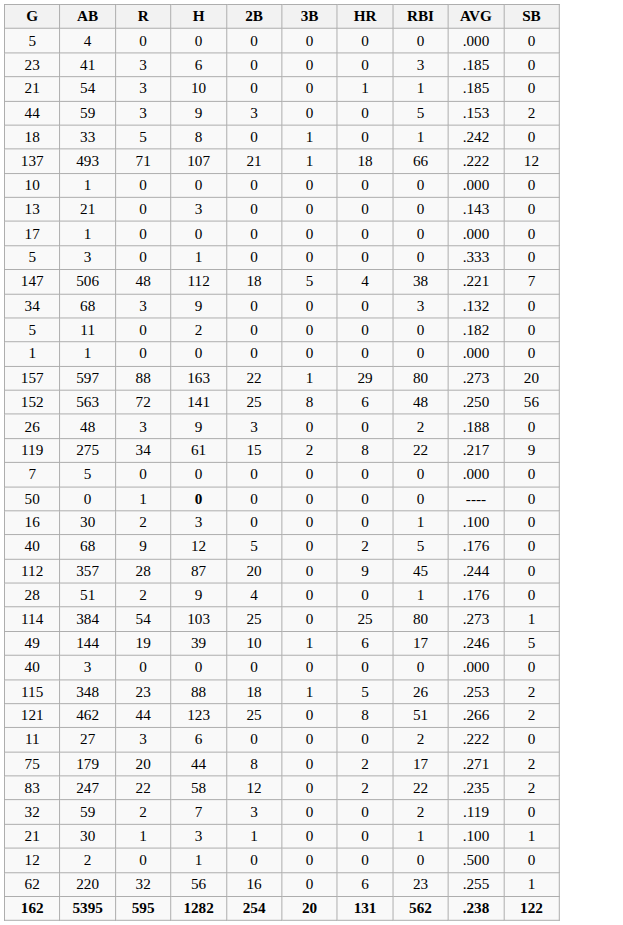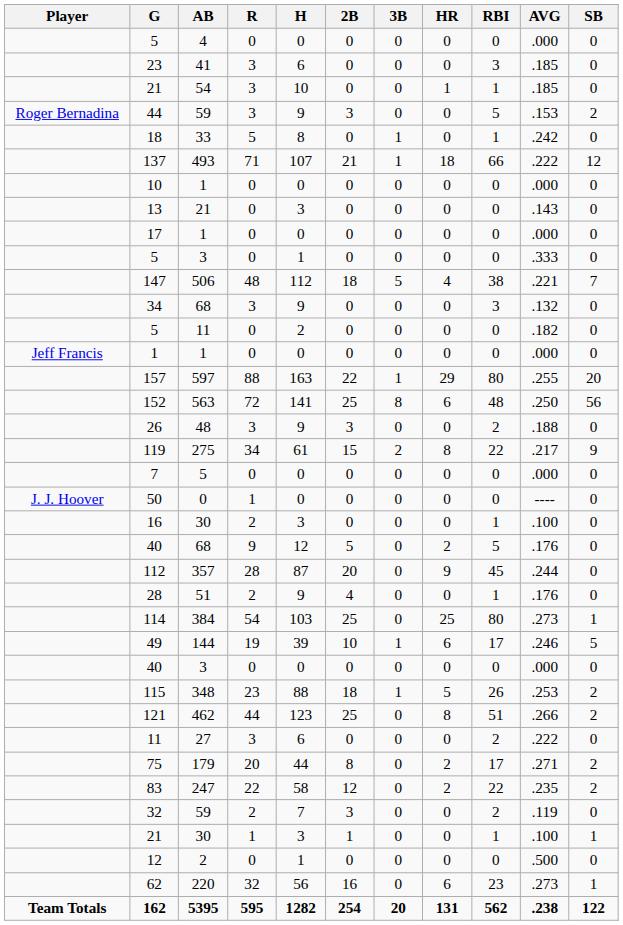+ column: (67, 16)
(476, 378) .273 -> (545, 378) .255
(199, 498) bold -> (301, 498) normal
(476, 884) .255 -> (545, 884) .273
